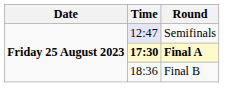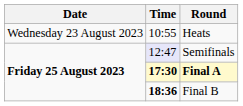+ row: (196, 33)
(144, 71) normal -> (163, 91) bold
